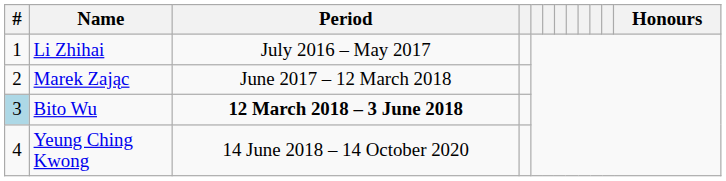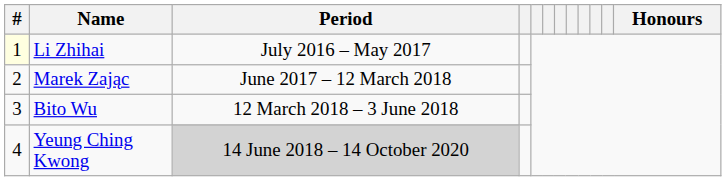(17, 49) no background -> (17, 49) lightyellow background
(17, 109) lightblue background -> (17, 109) no background
(346, 109) bold -> (346, 109) normal
(346, 149) no background -> (346, 149) lightgrey background
